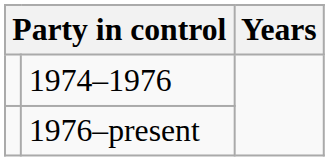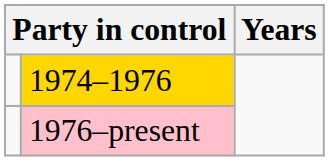(100, 79) no background -> (100, 79) gold background
(114, 130) no background -> (114, 130) pink background
